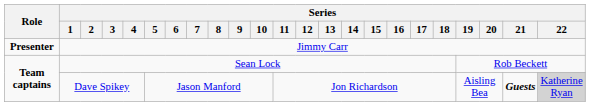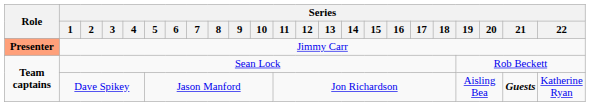(32, 47) no background -> (32, 47) lightsalmon background
(562, 87) lightgrey background -> (562, 87) no background
